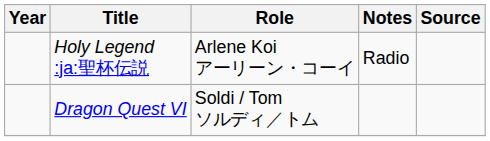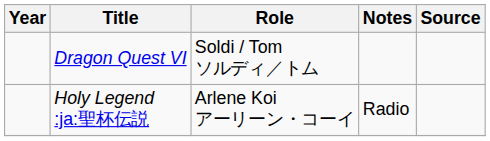rows swapped: (121, 109) <-> (104, 57)
